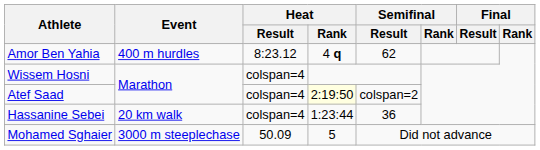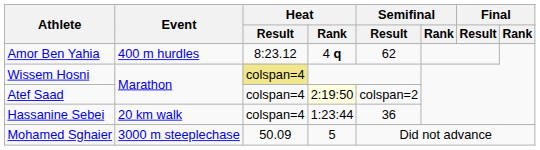(275, 75) no background -> (275, 75) khaki background
